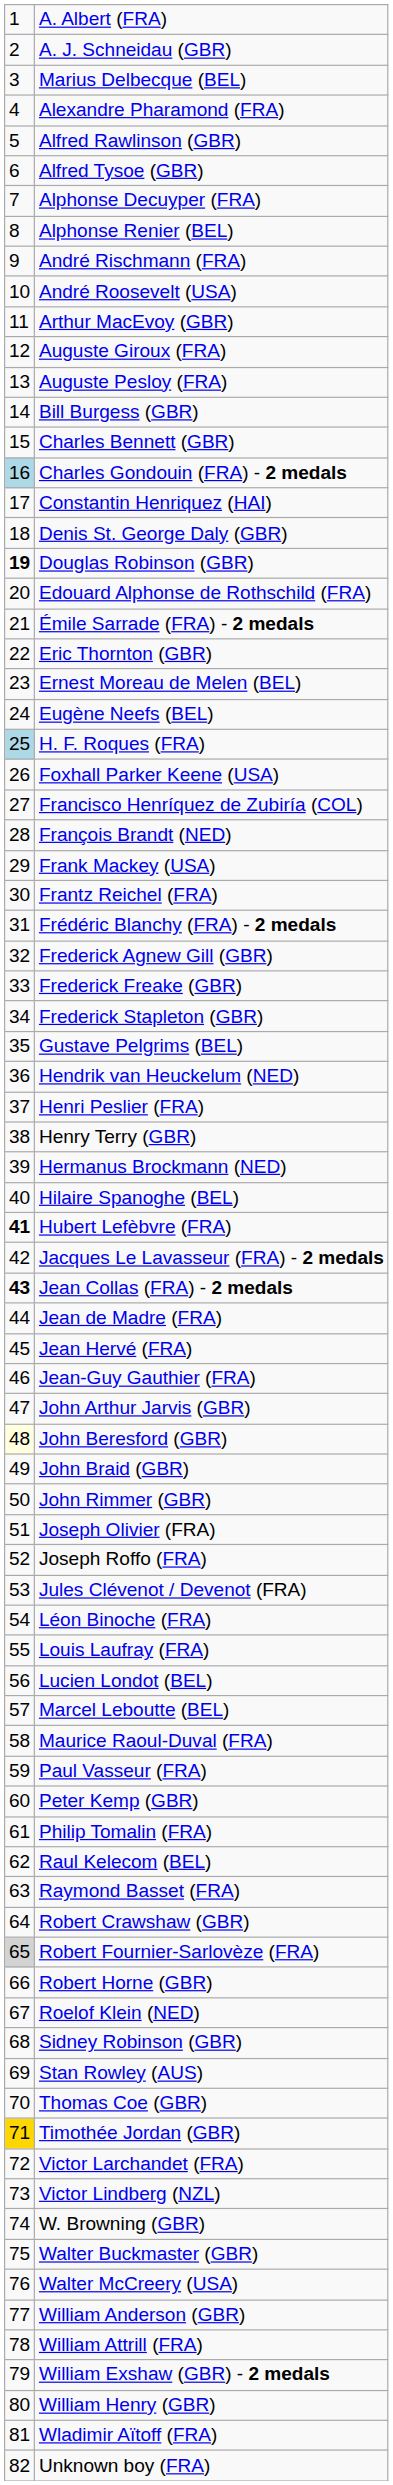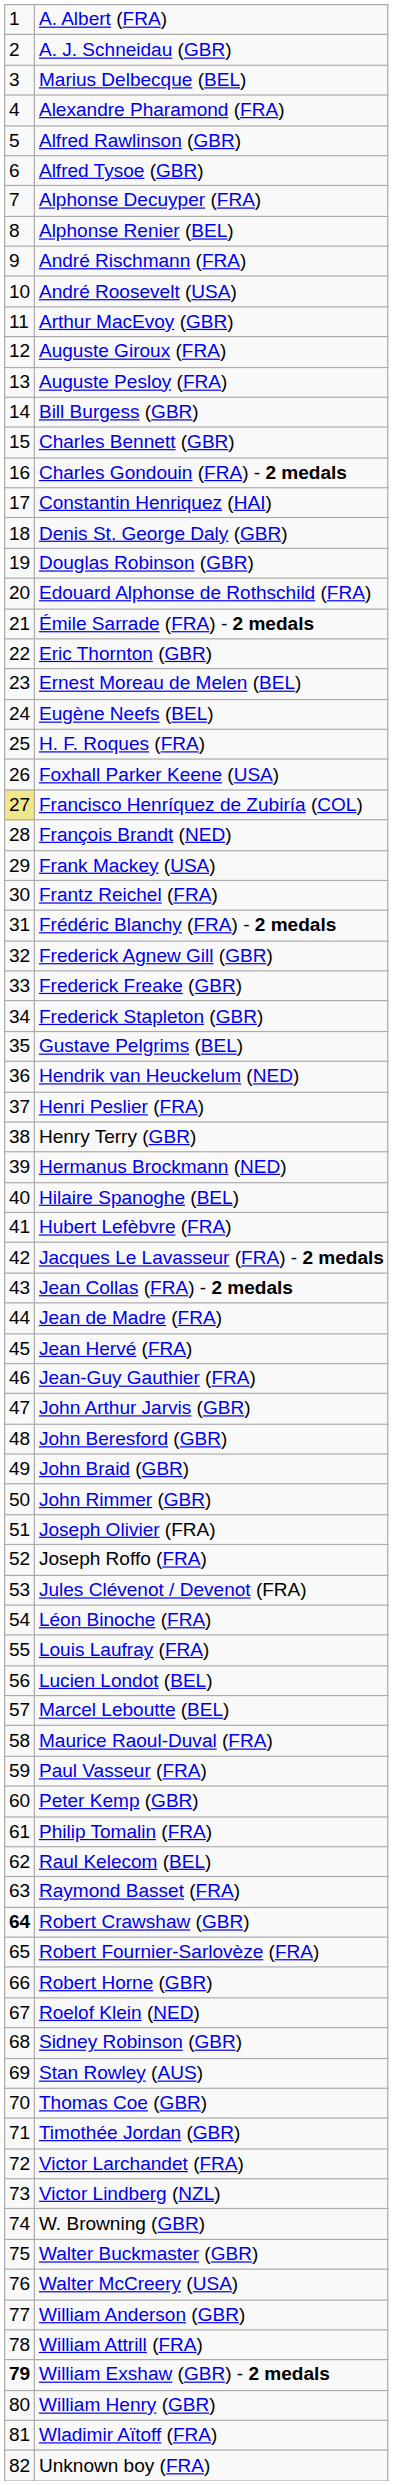(20, 472) lightblue background -> (20, 472) no background
(20, 563) bold -> (20, 563) normal
(20, 744) lightblue background -> (20, 744) no background
(20, 804) no background -> (20, 804) khaki background
(20, 1227) bold -> (20, 1227) normal
(20, 1287) bold -> (20, 1287) normal
(20, 1438) lightyellow background -> (20, 1438) no background
(20, 1921) normal -> (20, 1921) bold
(20, 1952) lightgrey background -> (20, 1952) no background
(20, 2133) gold background -> (20, 2133) no background
(20, 2374) normal -> (20, 2374) bold
